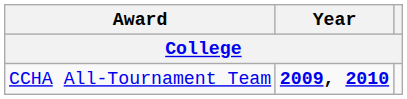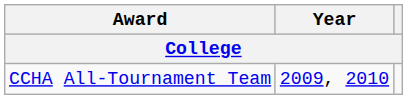(334, 79) bold -> (334, 79) normal
